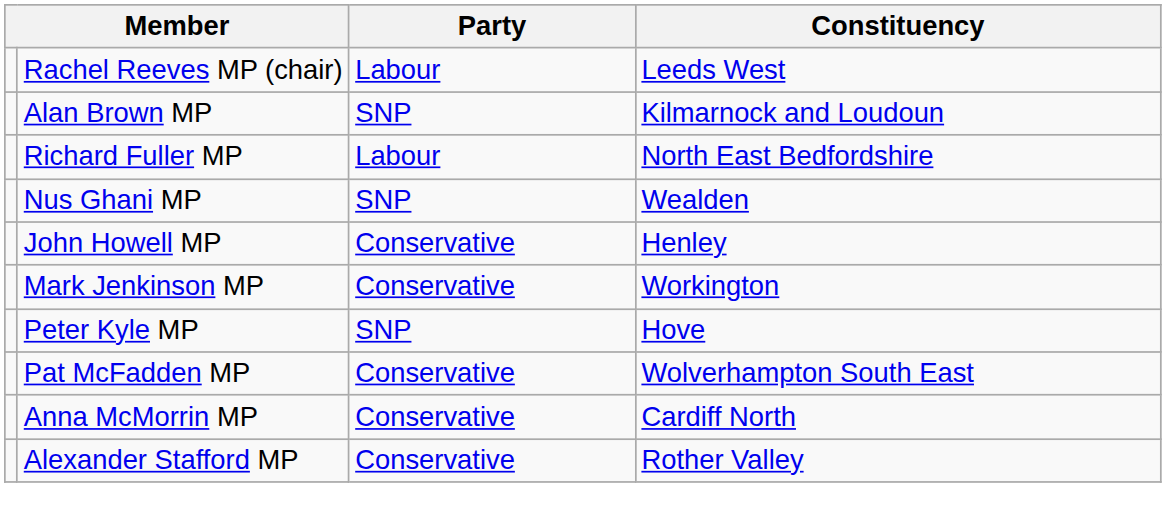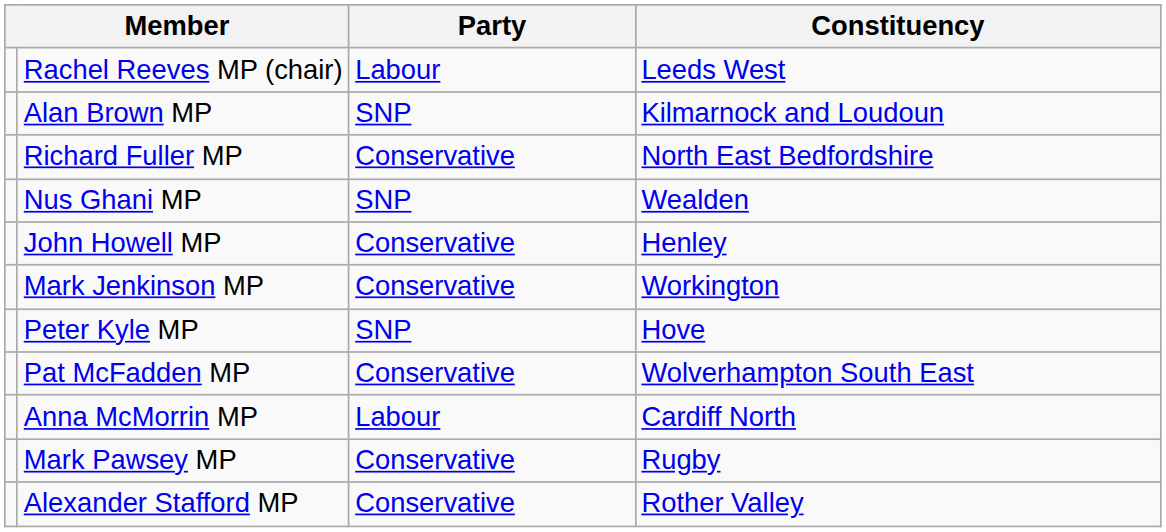(398, 156) Labour -> (435, 156) Conservative
(435, 416) Conservative -> (398, 416) Labour
+ row: (130, 460)
